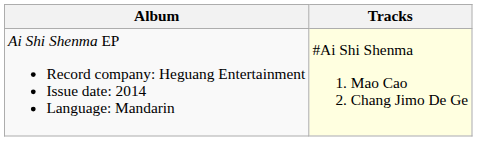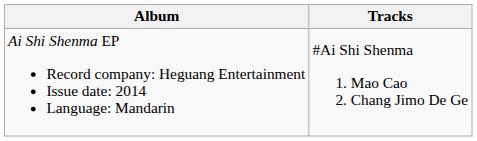(390, 75) lightyellow background -> (390, 75) no background
